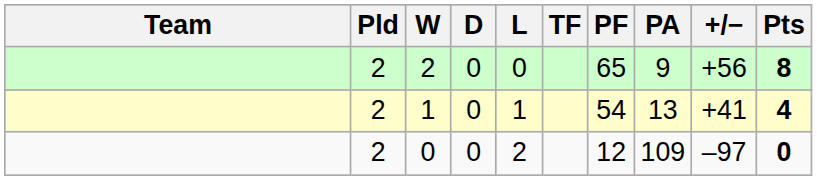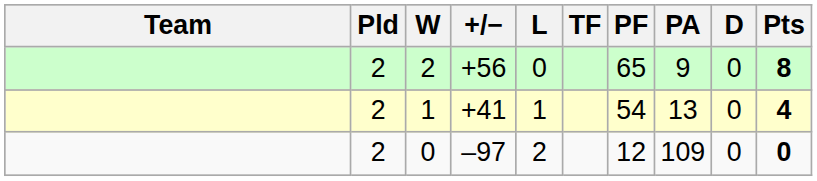columns swapped: (474, 25) <-> (724, 25)
